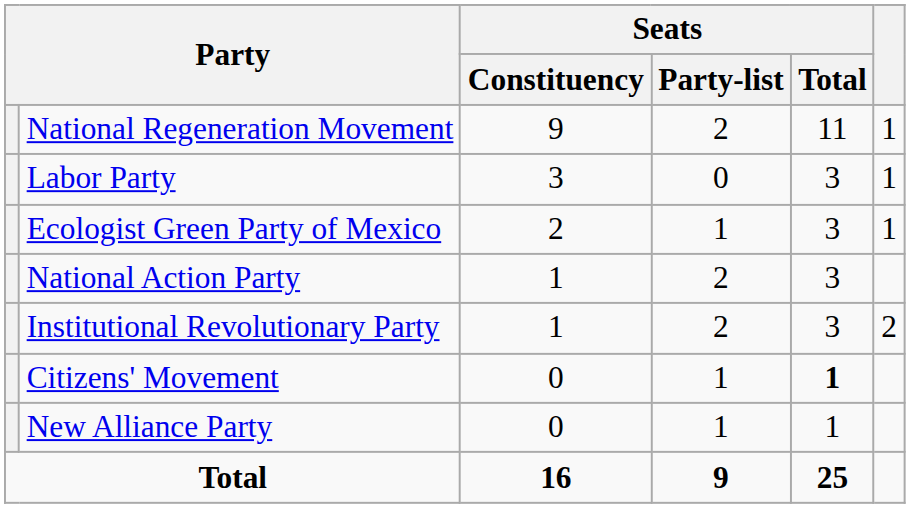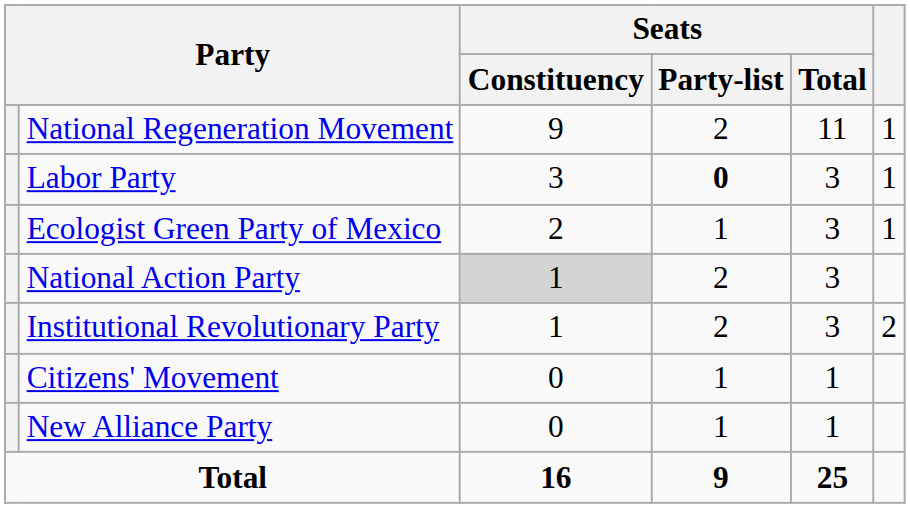(721, 178) normal -> (721, 178) bold
(556, 278) no background -> (556, 278) lightgrey background
(832, 377) bold -> (832, 377) normal
